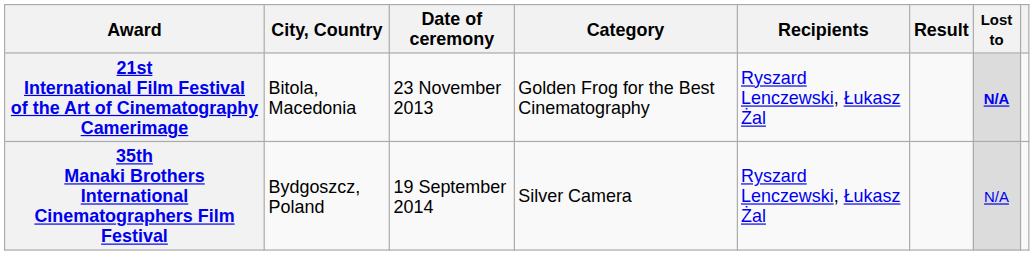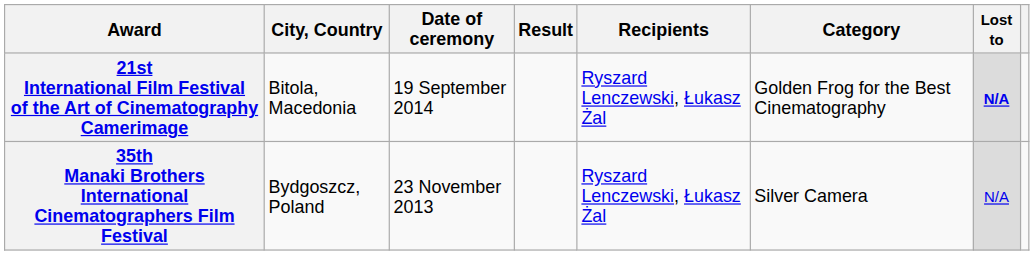columns swapped: (625, 29) <-> (941, 29)
(447, 98) 23 November 2013 -> (450, 98) 19 September 2014
(450, 196) 19 September 2014 -> (447, 196) 23 November 2013
